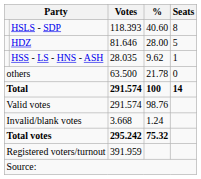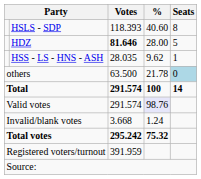(123, 43) normal -> (123, 43) bold
(175, 74) no background -> (175, 74) lightblue background
(157, 105) no background -> (157, 105) lavender background
